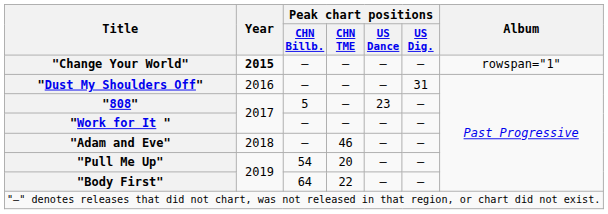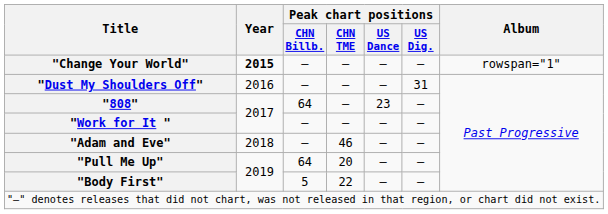(305, 104) 5 -> (305, 104) 64
(305, 162) 54 -> (305, 162) 64
(305, 182) 64 -> (305, 182) 5
